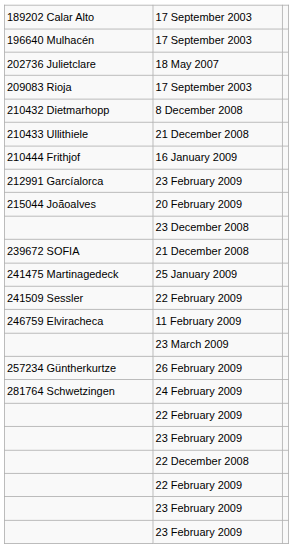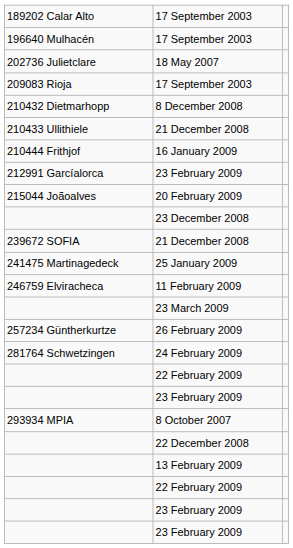- row: (45, 298)
+ row: (40, 420)
+ row: (79, 465)
